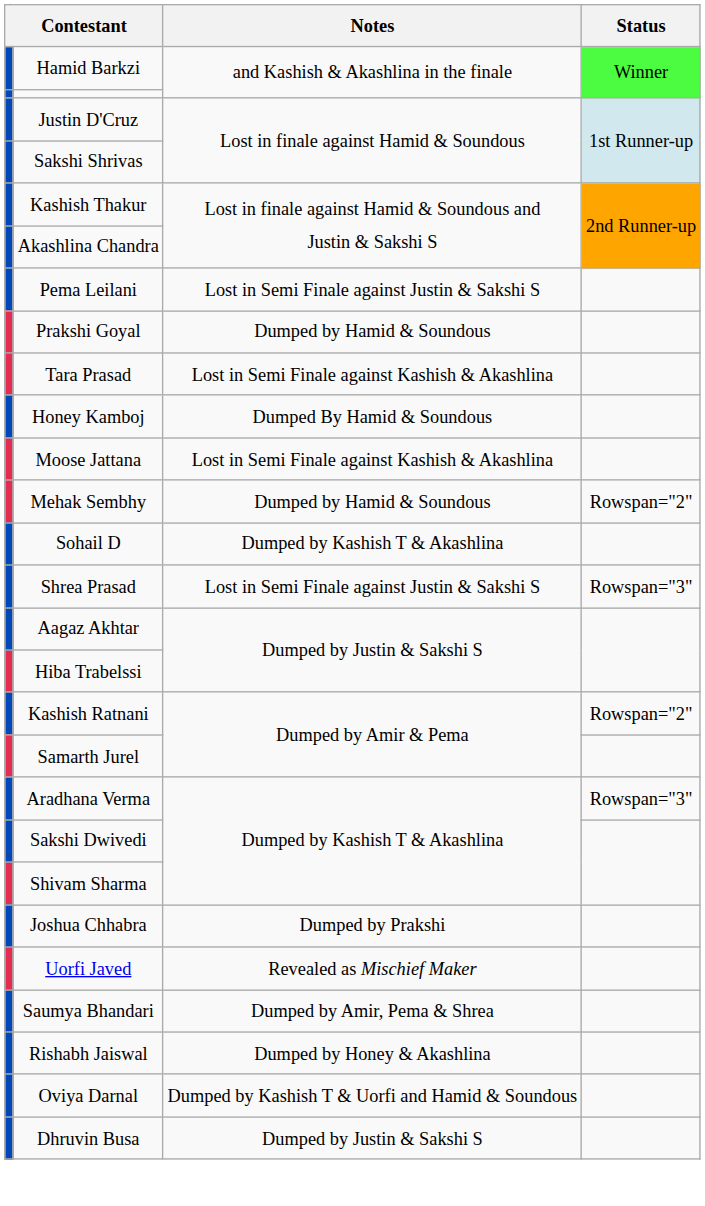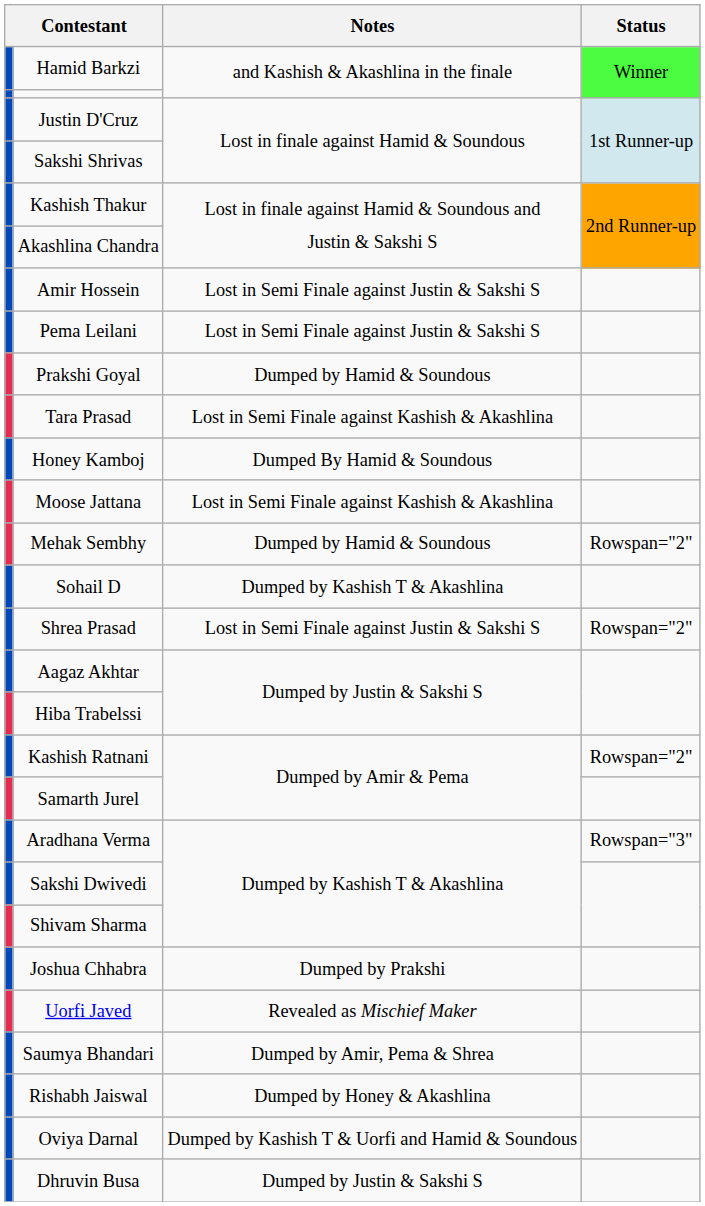+ row: (88, 289)
(641, 586) Rowspan="3" -> (641, 628) Rowspan="2"
